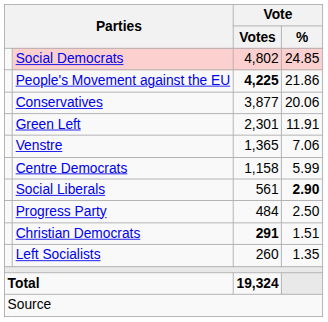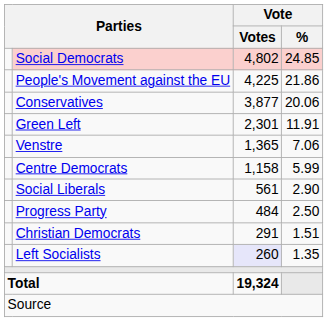(261, 80) bold -> (261, 80) normal
(306, 189) bold -> (306, 189) normal
(267, 233) bold -> (267, 233) normal
(267, 255) no background -> (267, 255) lavender background
